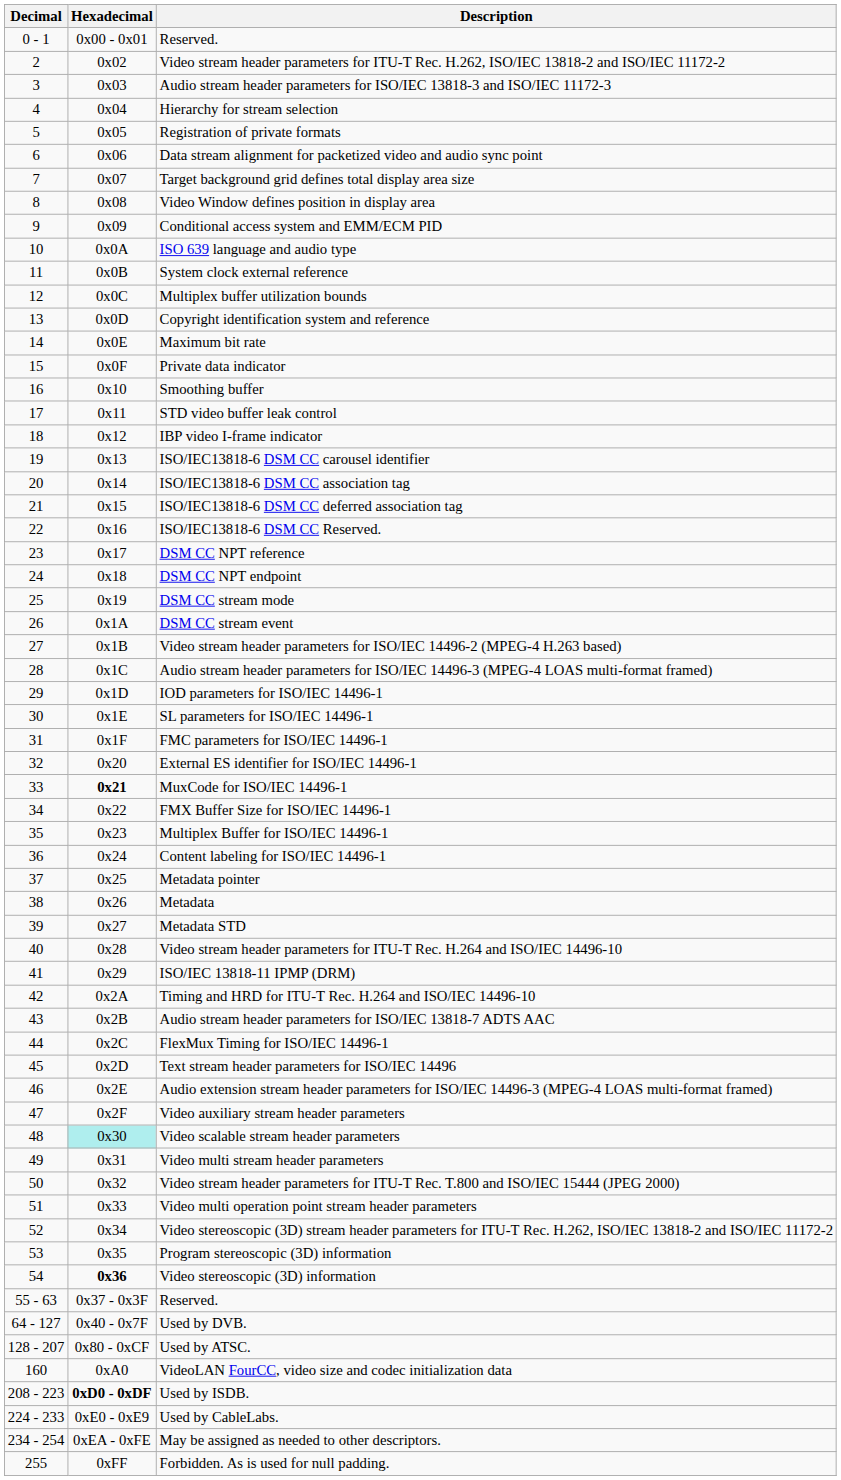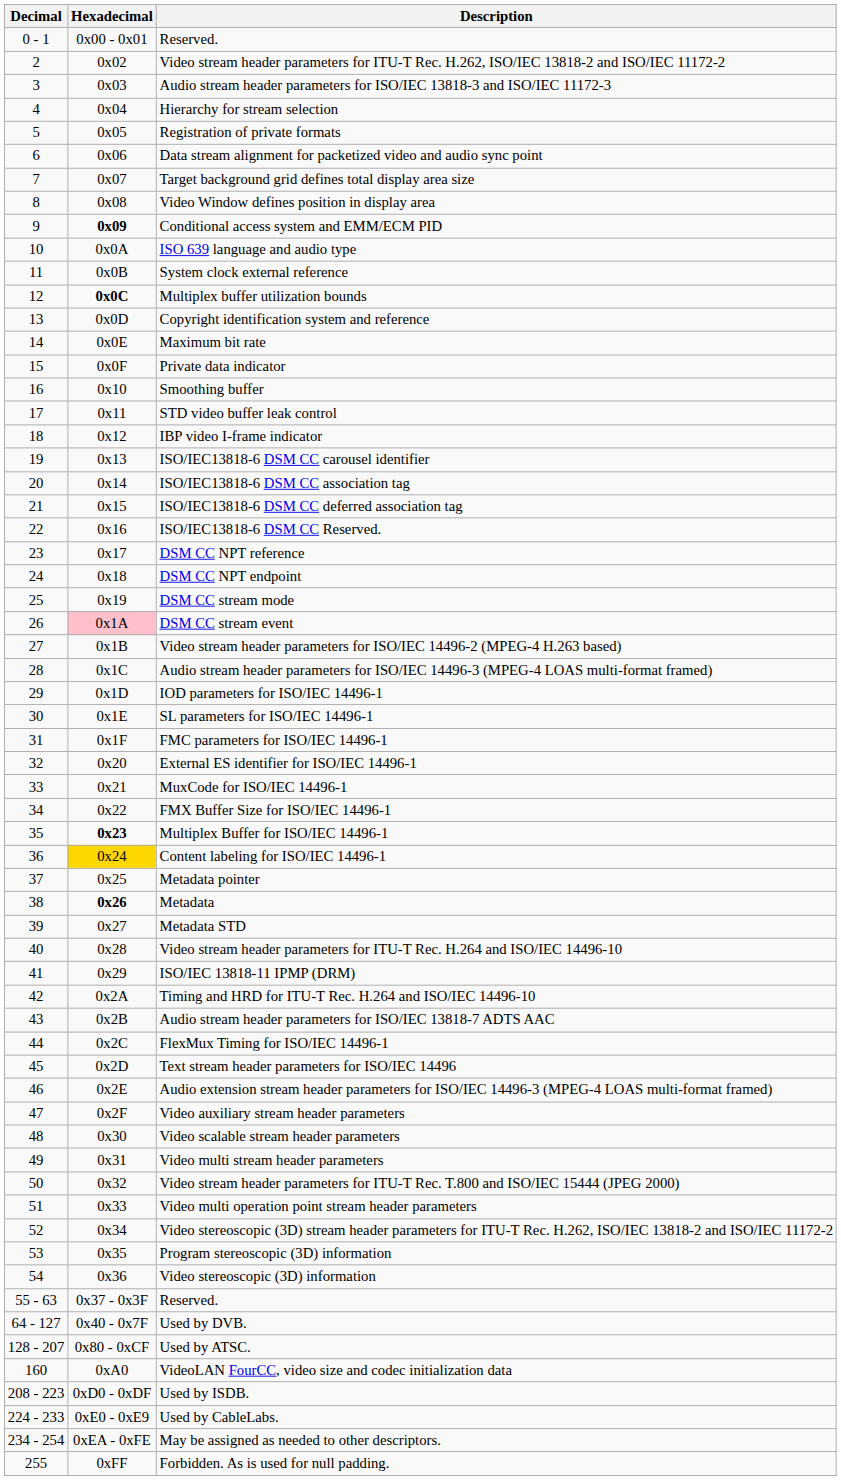(112, 226) normal -> (112, 226) bold
(112, 296) normal -> (112, 296) bold
(112, 623) no background -> (112, 623) pink background
(112, 786) bold -> (112, 786) normal
(112, 833) normal -> (112, 833) bold
(112, 856) no background -> (112, 856) gold background
(112, 903) normal -> (112, 903) bold
(112, 1136) paleturquoise background -> (112, 1136) no background
(112, 1276) bold -> (112, 1276) normal
(112, 1393) bold -> (112, 1393) normal
